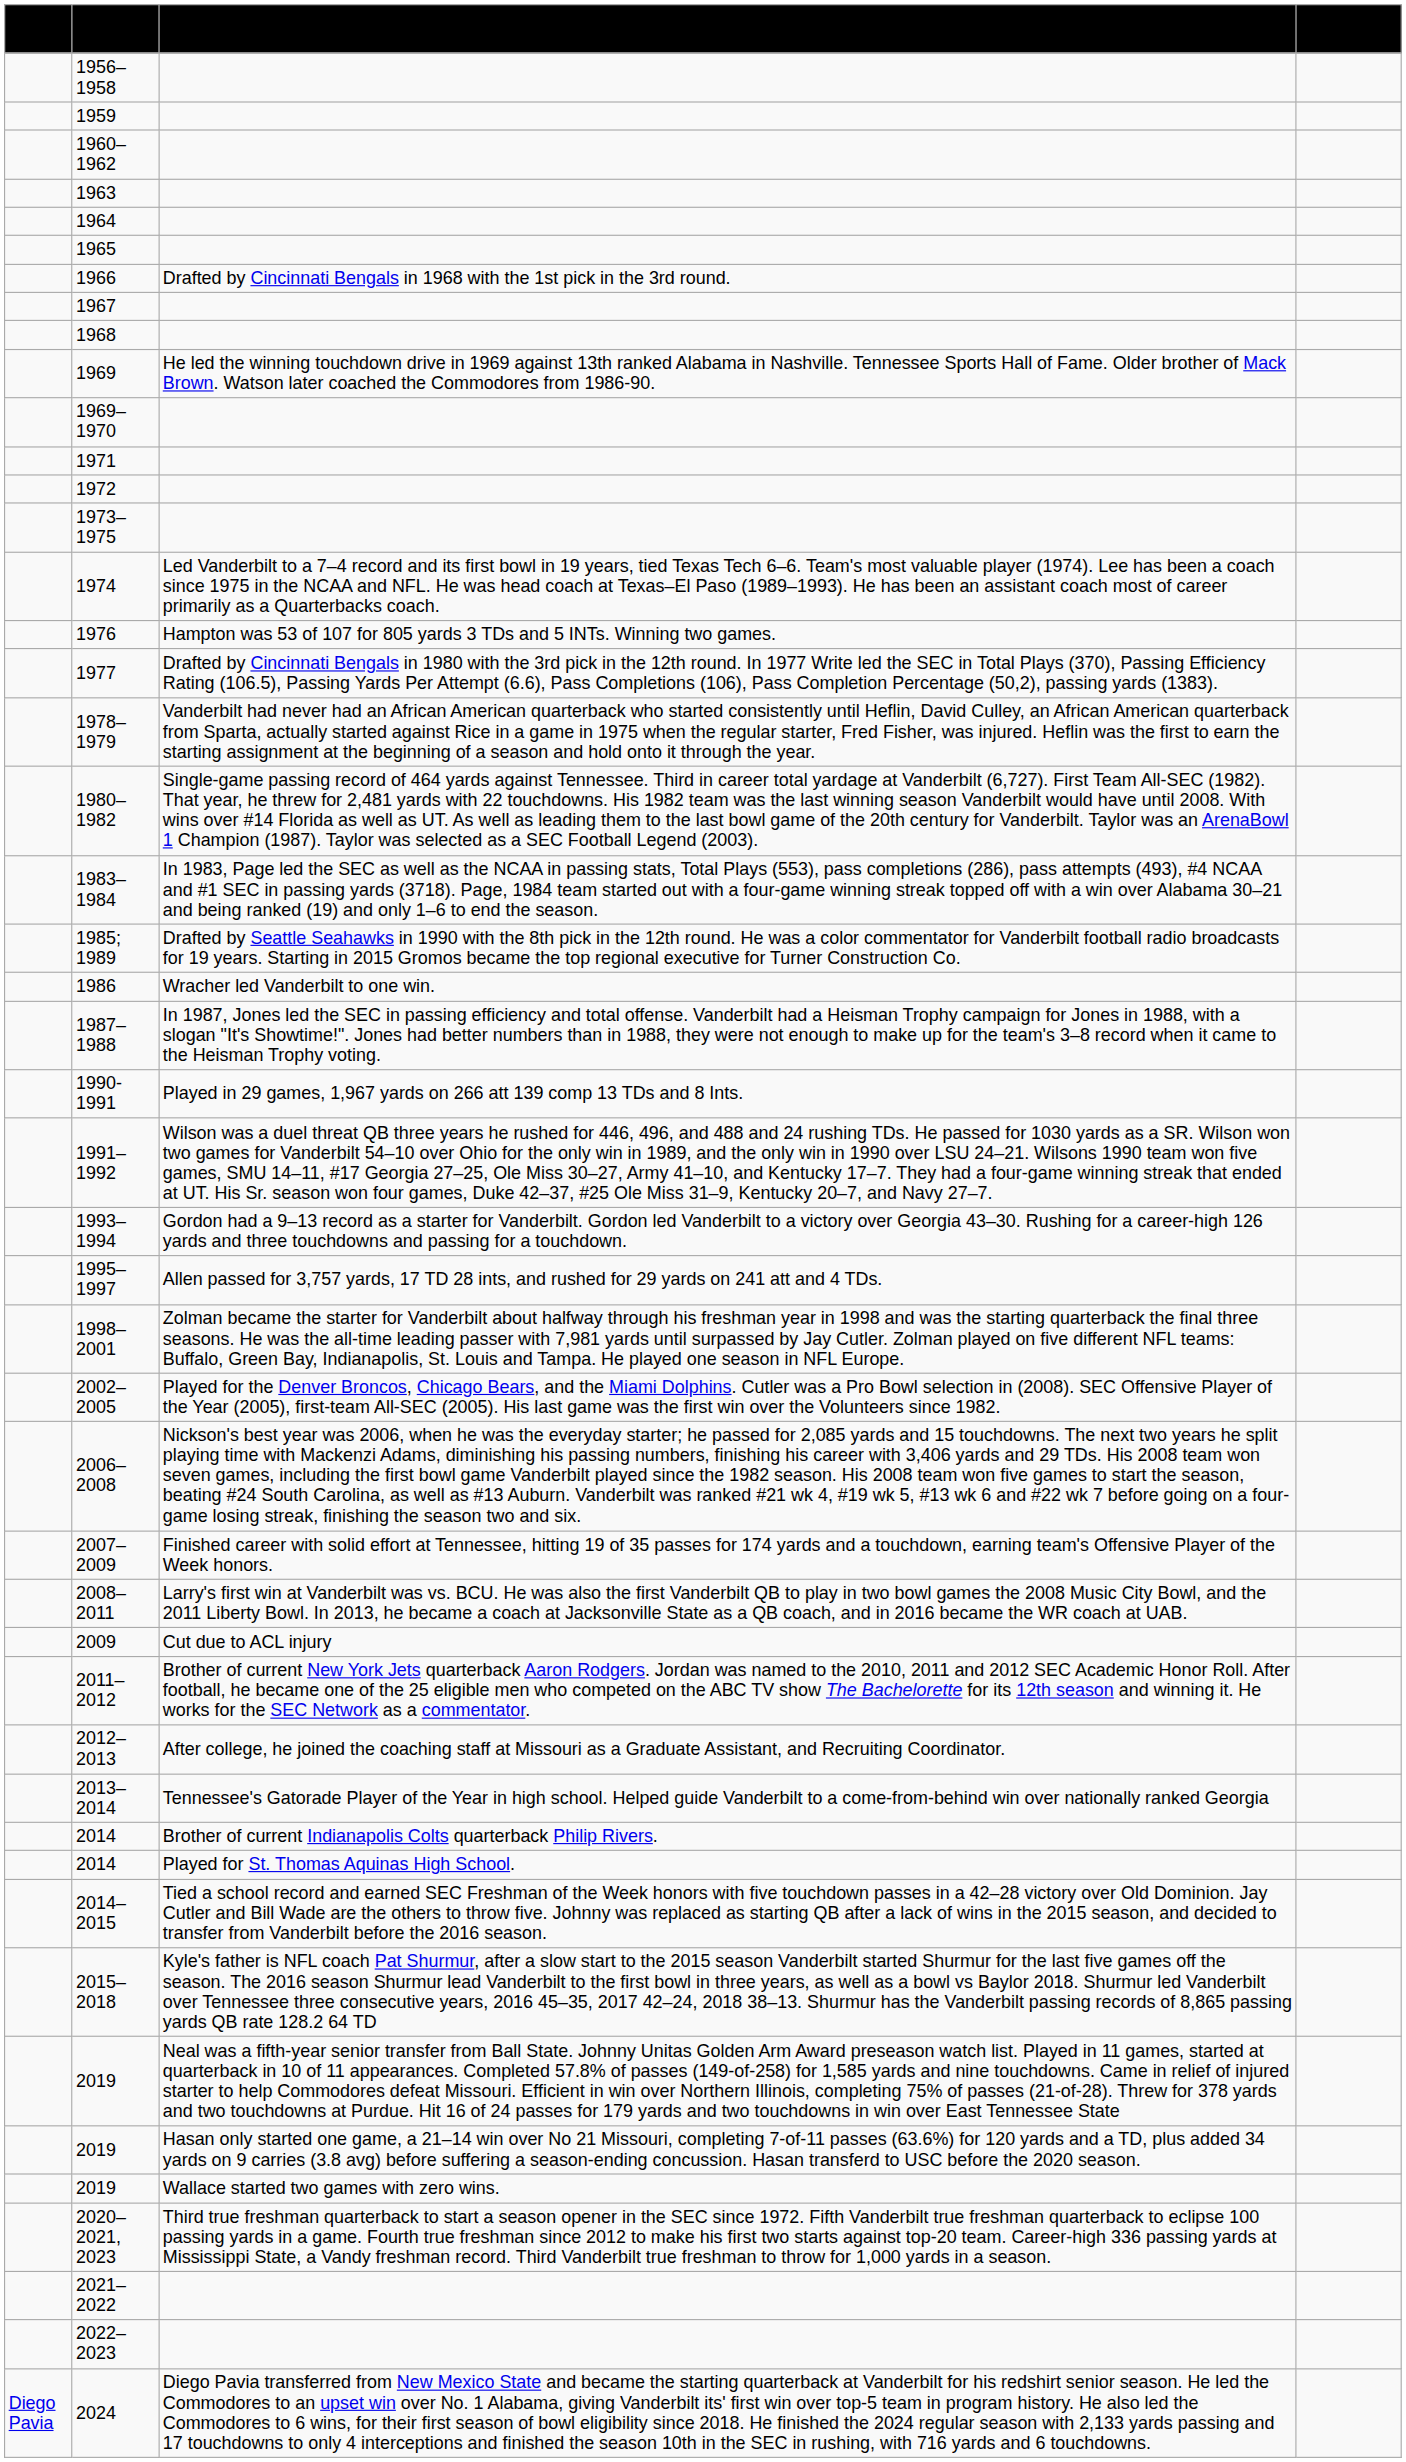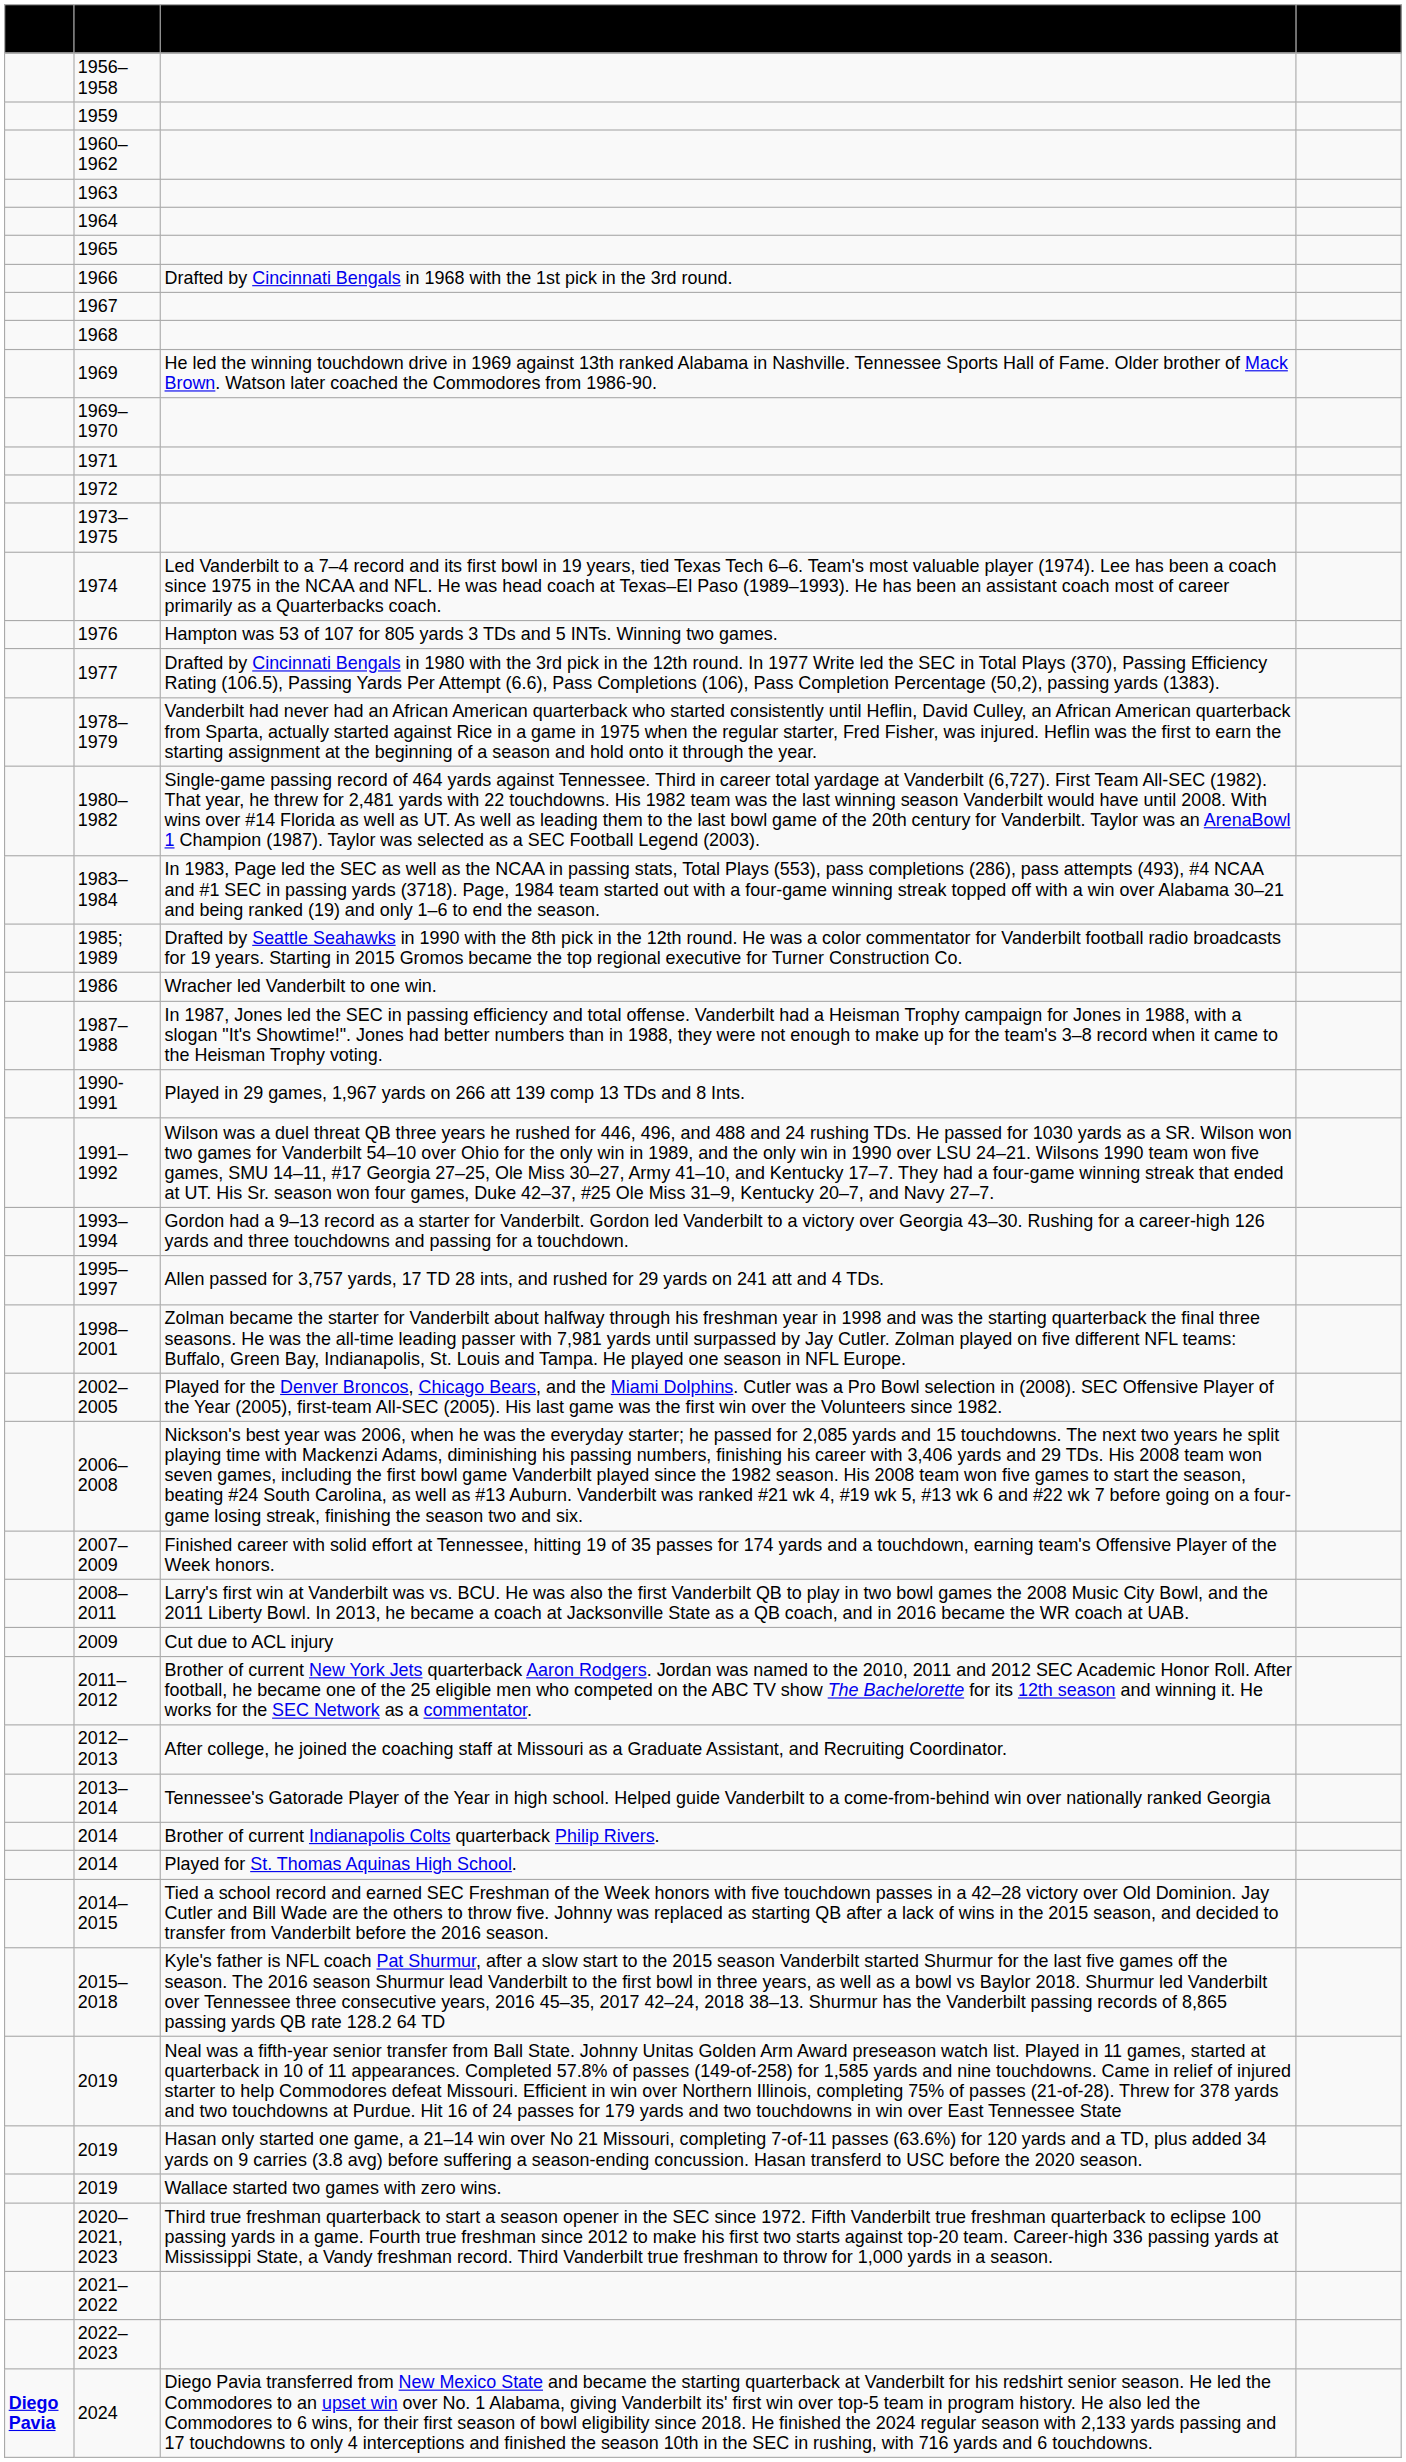(32, 2412) normal -> (34, 2412) bold
